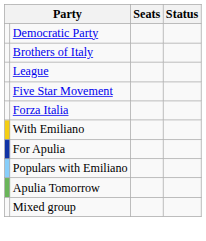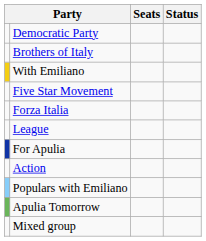rows swapped: (49, 129) <-> (31, 71)
+ row: (29, 168)
